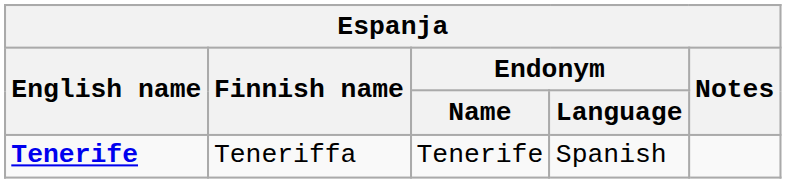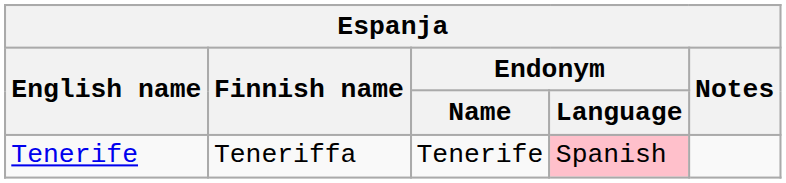(75, 156) bold -> (75, 156) normal
(611, 156) no background -> (611, 156) pink background
